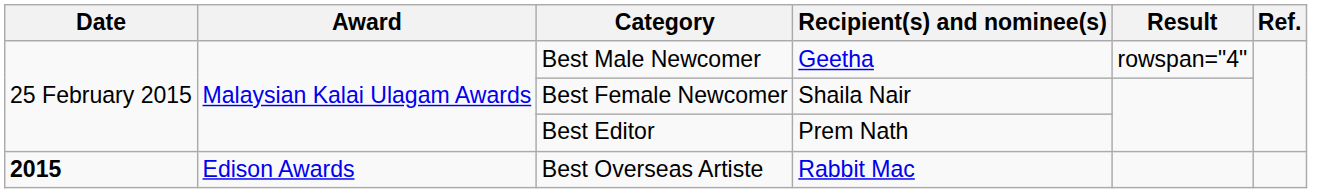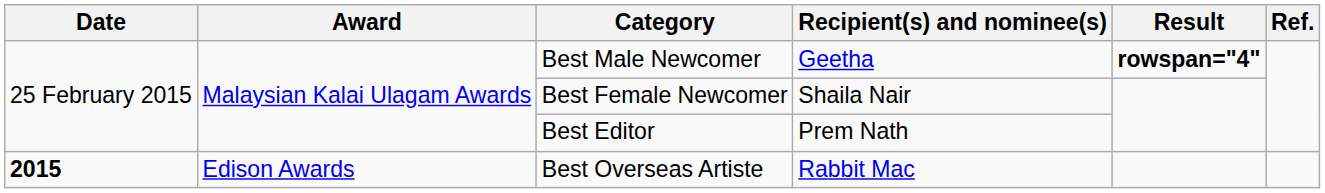(1182, 59) normal -> (1189, 59) bold
